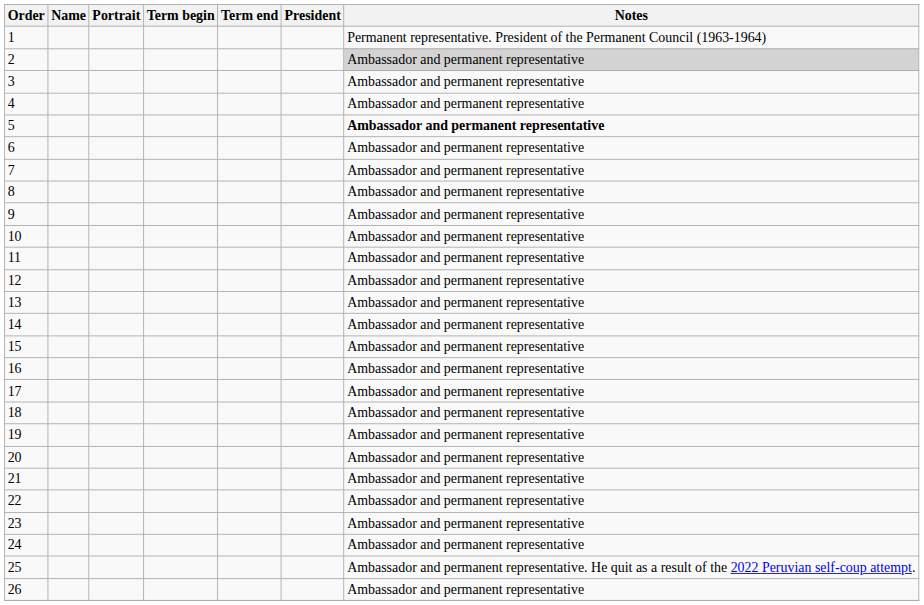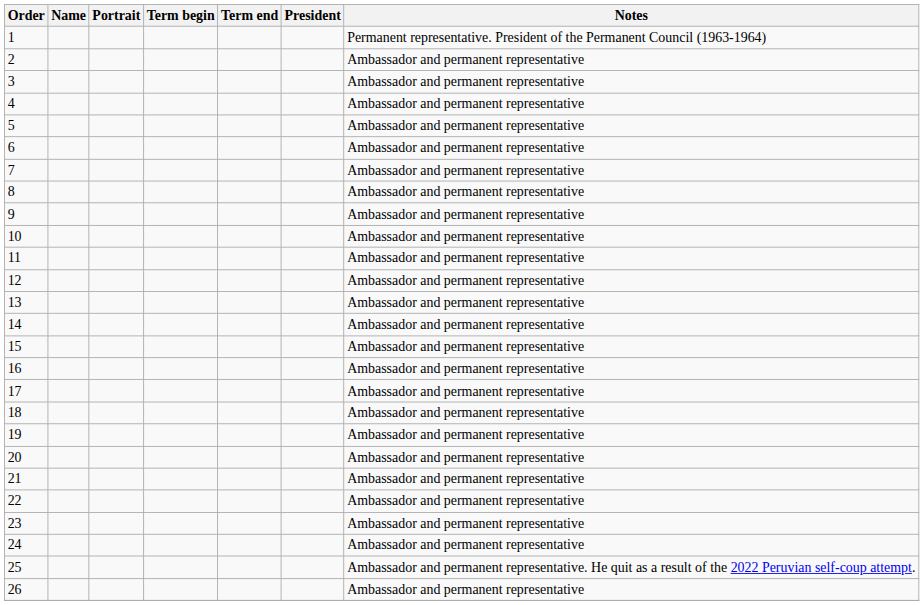(466, 59) lightgrey background -> (466, 59) no background
(476, 125) bold -> (466, 125) normal
